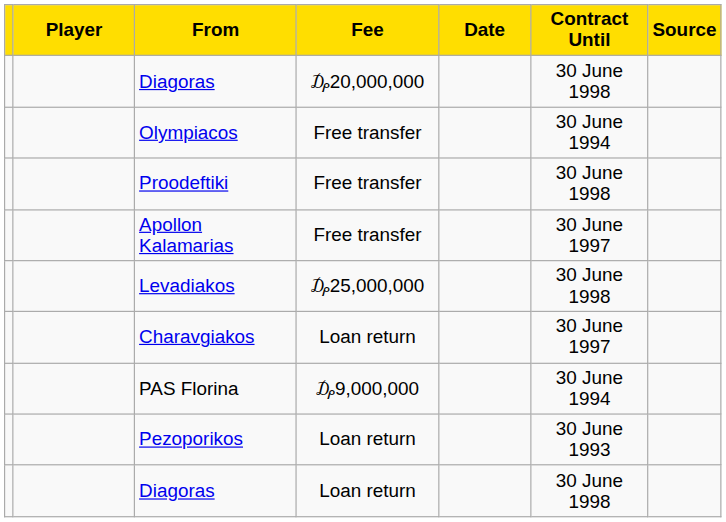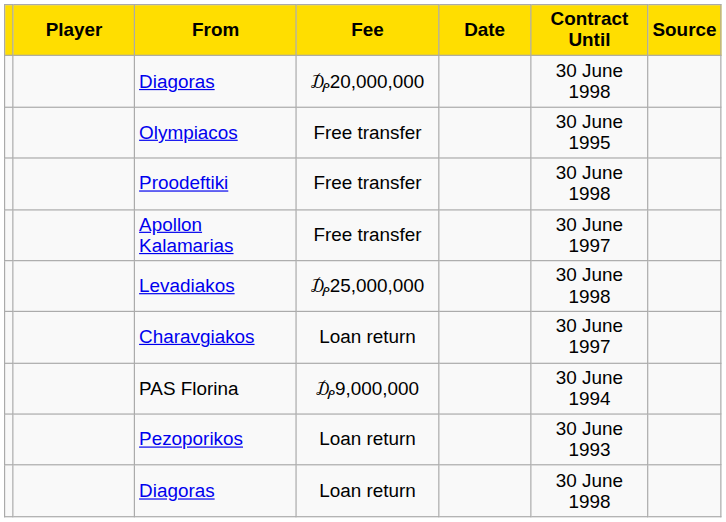(589, 132) 30 June 1994 -> (589, 132) 30 June 1995
